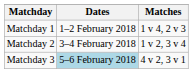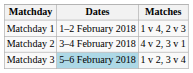(163, 44) 1 v 2, 3 v 4 -> (163, 44) 4 v 2, 3 v 1
(163, 60) 4 v 2, 3 v 1 -> (163, 60) 1 v 2, 3 v 4
